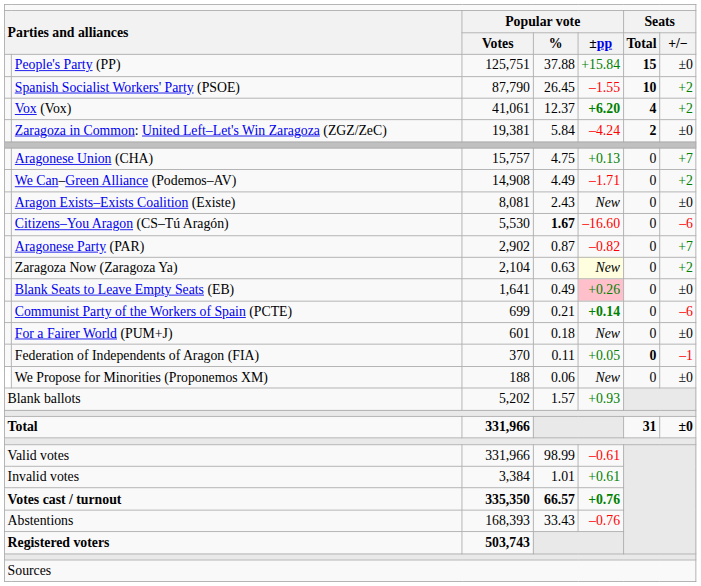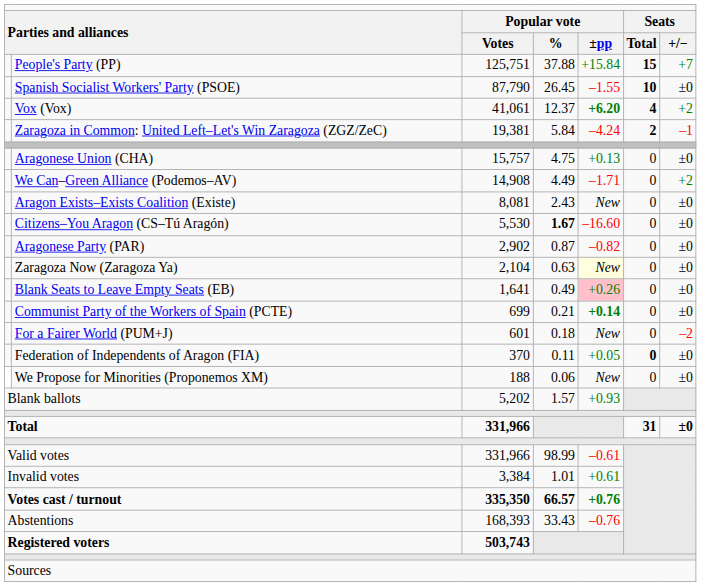(686, 65) ±0 -> (686, 65) +7
(686, 87) +2 -> (686, 87) ±0
(686, 130) ±0 -> (686, 130) –1
(686, 159) +7 -> (686, 159) ±0
(686, 224) –6 -> (686, 224) ±0
(686, 246) +7 -> (686, 246) ±0
(686, 268) +2 -> (686, 268) ±0
(686, 311) –6 -> (686, 311) ±0
(686, 333) ±0 -> (686, 333) –2
(686, 355) –1 -> (686, 355) ±0
